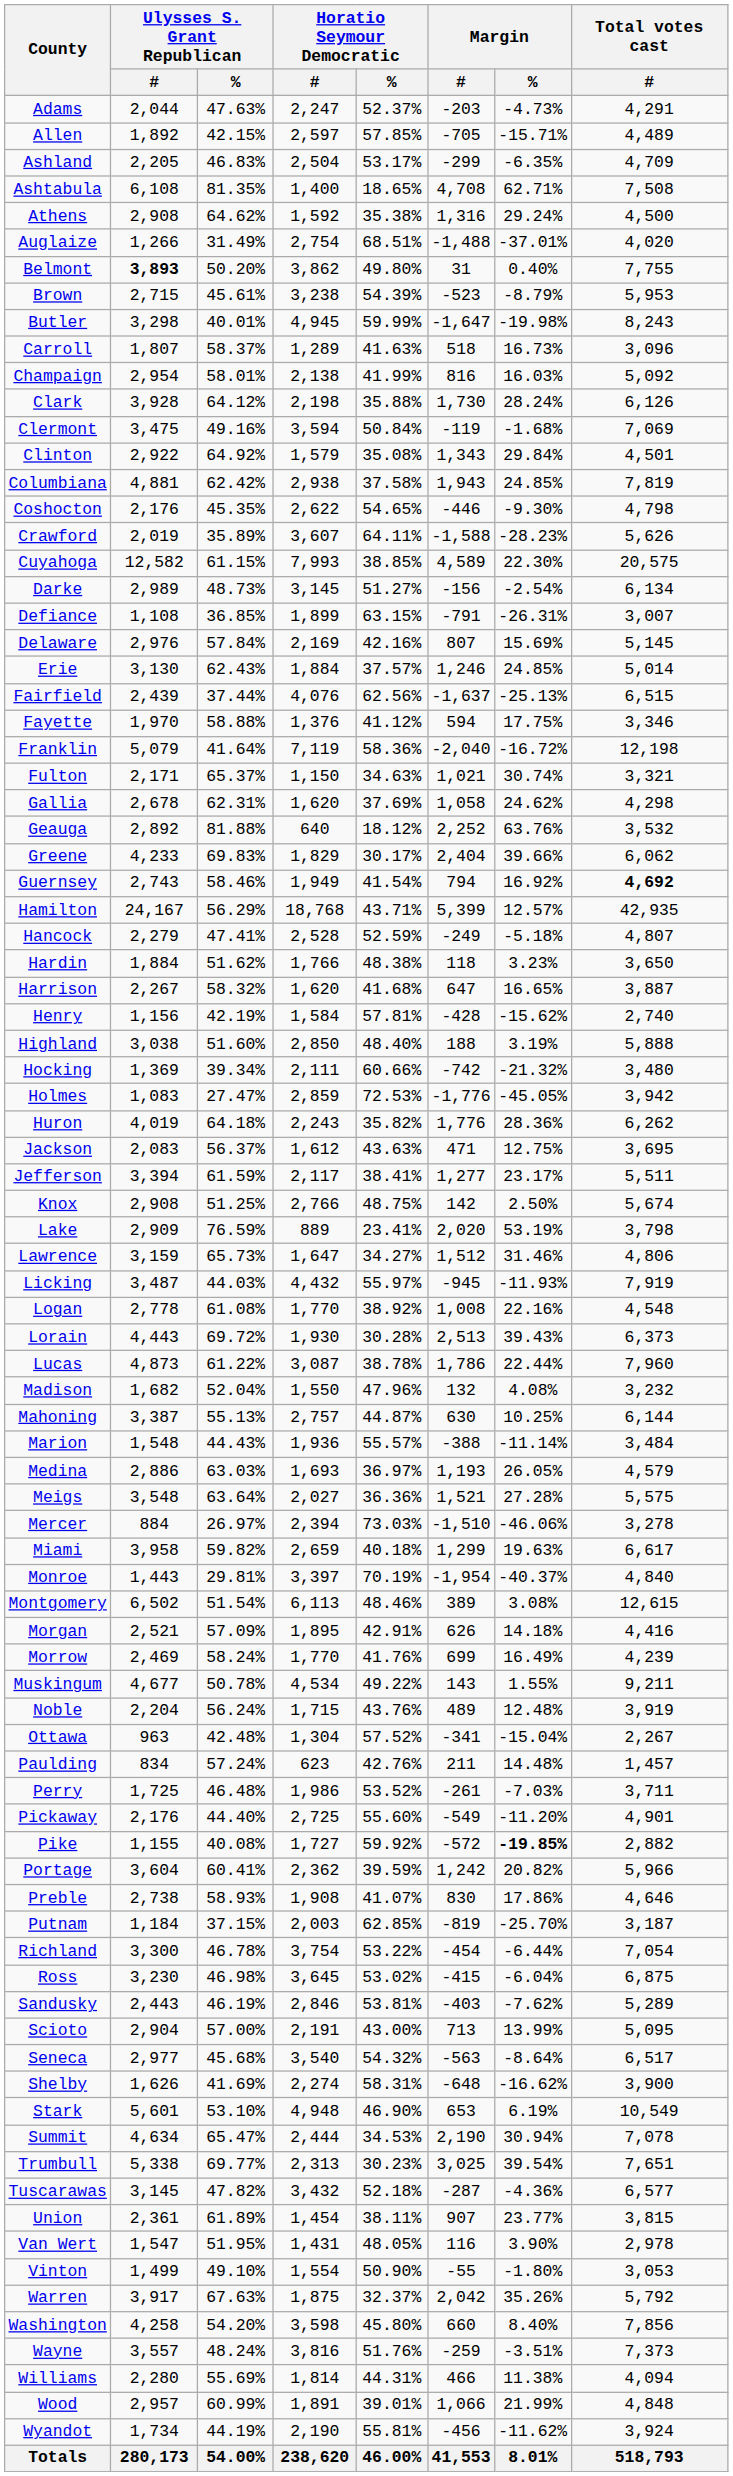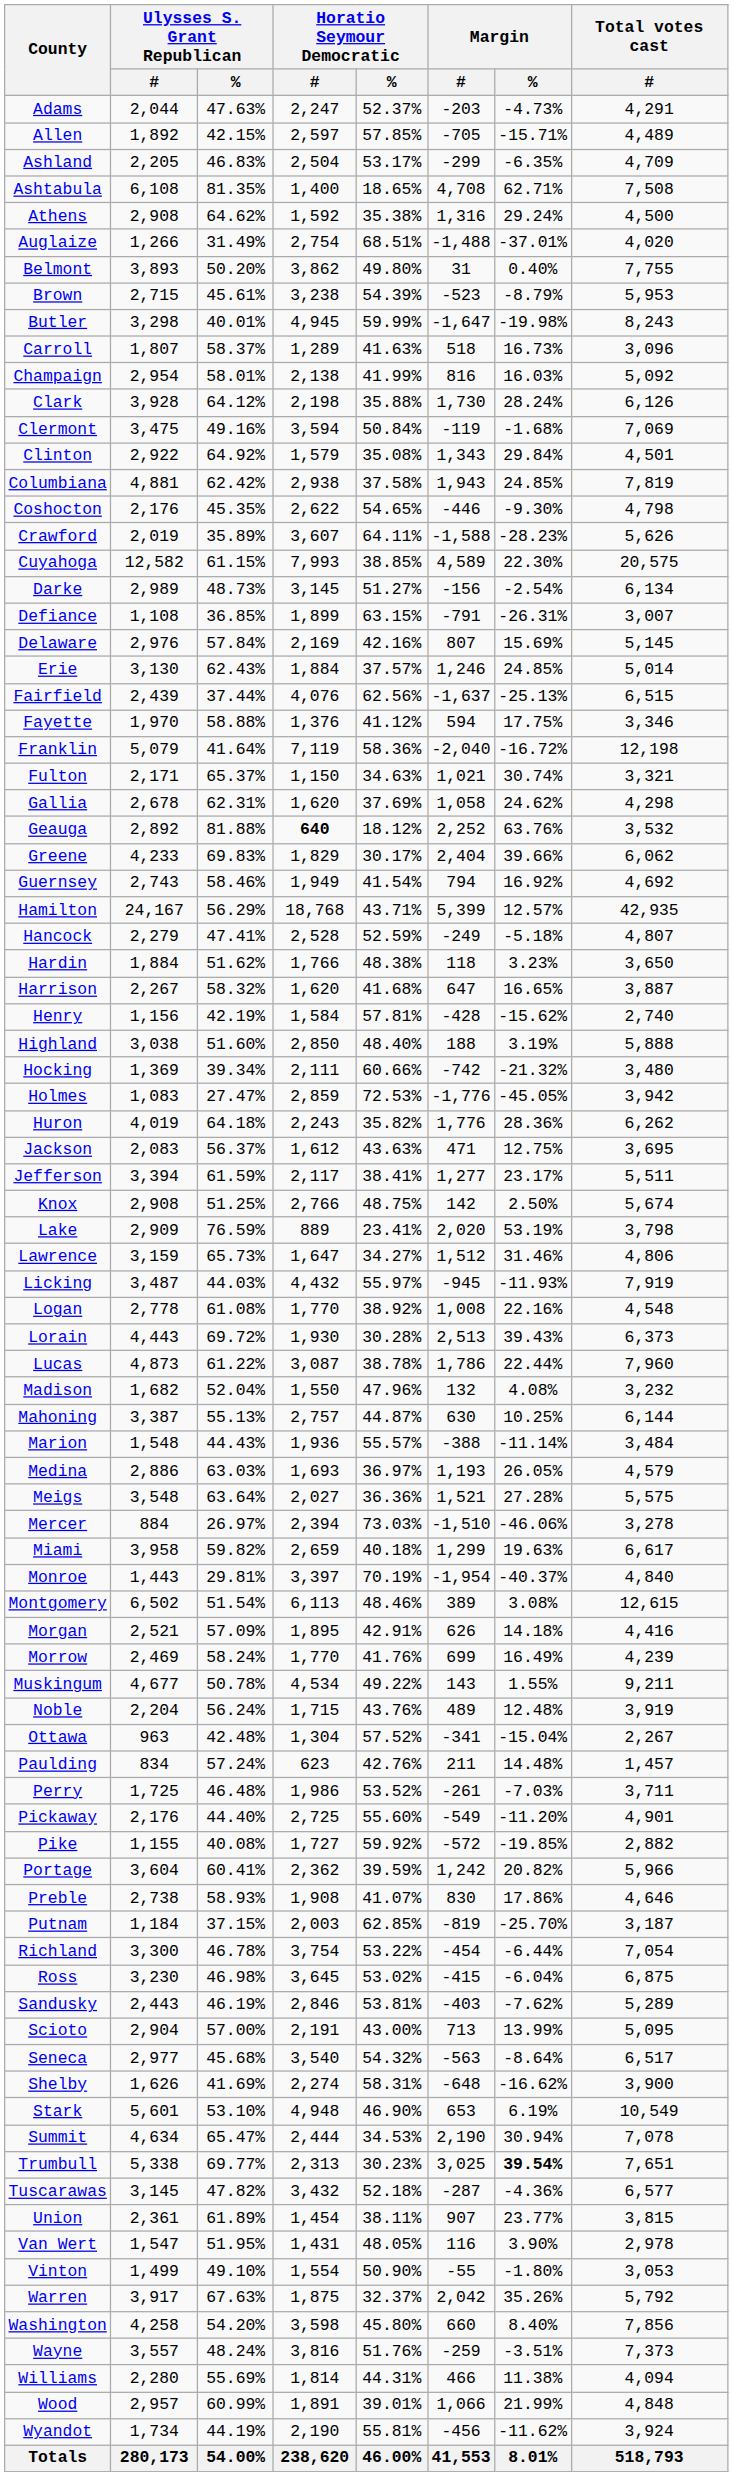(154, 269) bold -> (154, 269) normal
(315, 830) normal -> (315, 830) bold
(649, 883) bold -> (649, 883) normal
(533, 1844) bold -> (533, 1844) normal
(533, 2165) normal -> (533, 2165) bold
